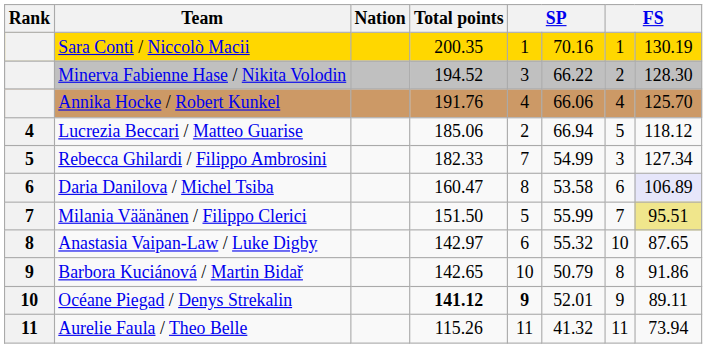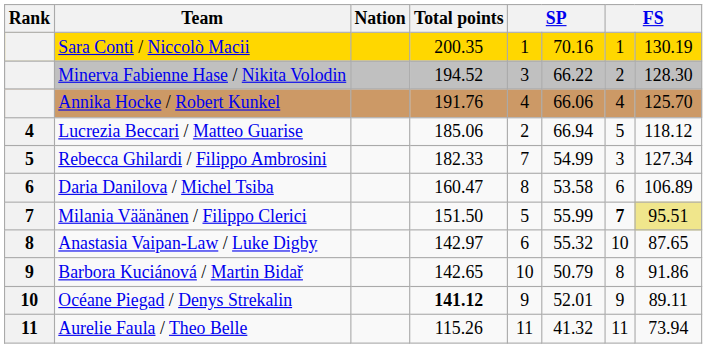(668, 187) lavender background -> (668, 187) no background
(620, 215) normal -> (620, 215) bold
(525, 300) bold -> (525, 300) normal
